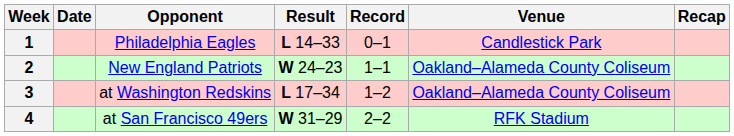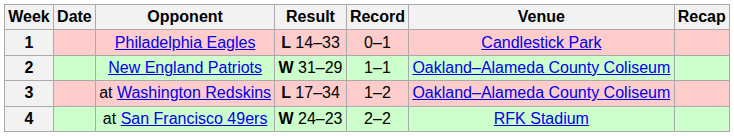(310, 67) W 24–23 -> (310, 67) W 31–29
(310, 118) W 31–29 -> (310, 118) W 24–23
